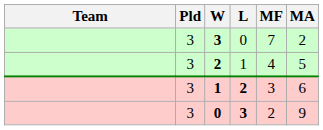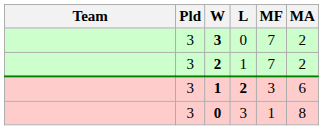(271, 64) 4 -> (271, 64) 7
(302, 64) 5 -> (302, 64) 2
(243, 112) bold -> (243, 112) normal
(271, 112) 2 -> (271, 112) 1
(302, 112) 9 -> (302, 112) 8
